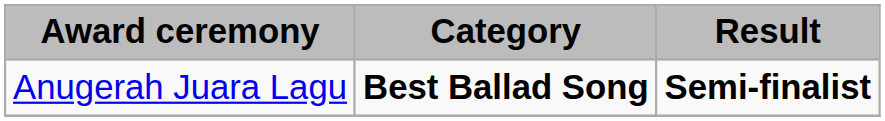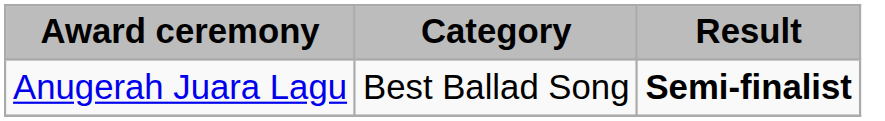(506, 87) bold -> (496, 87) normal
